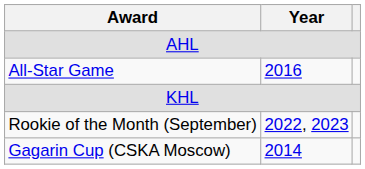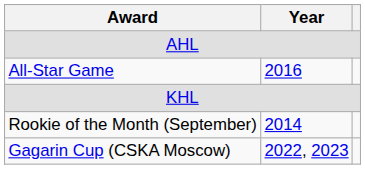(307, 124) 2022, 2023 -> (283, 124) 2014
(283, 151) 2014 -> (307, 151) 2022, 2023
